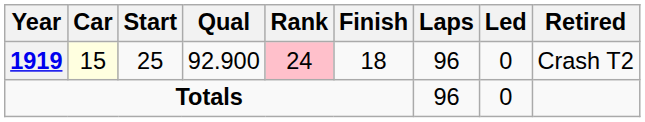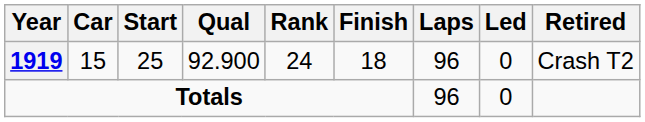(93, 60) lightyellow background -> (93, 60) no background
(299, 60) pink background -> (299, 60) no background
